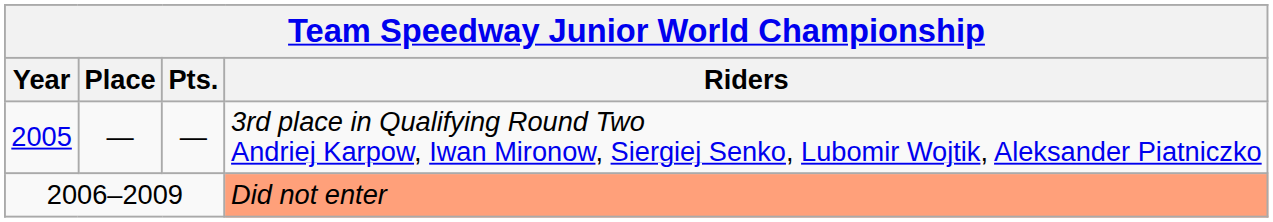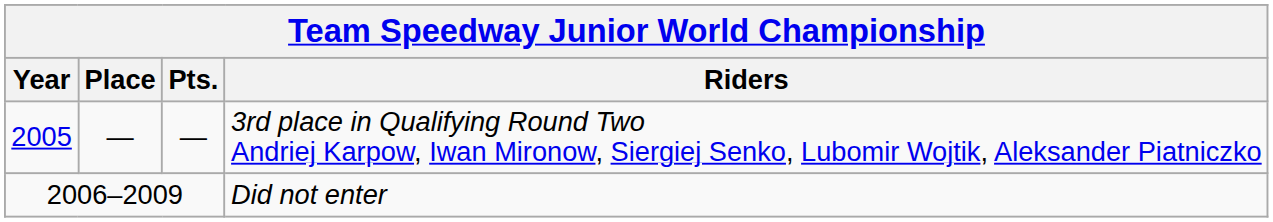(309, 196) lightsalmon background -> (309, 196) no background
